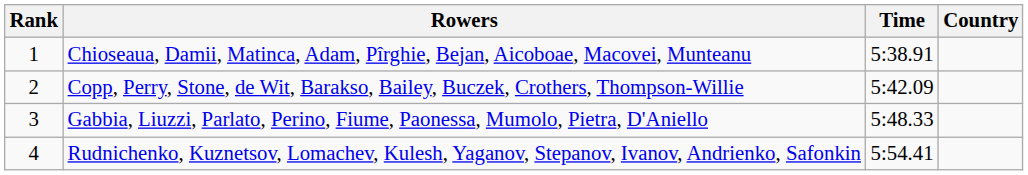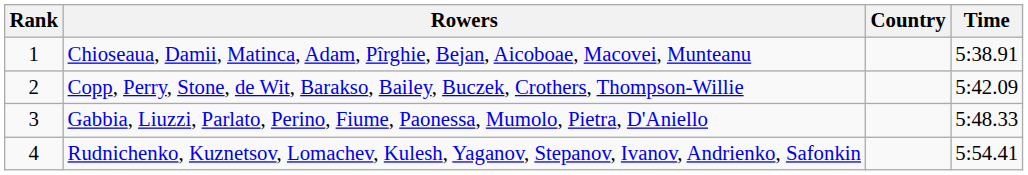columns swapped: (981, 20) <-> (902, 20)
